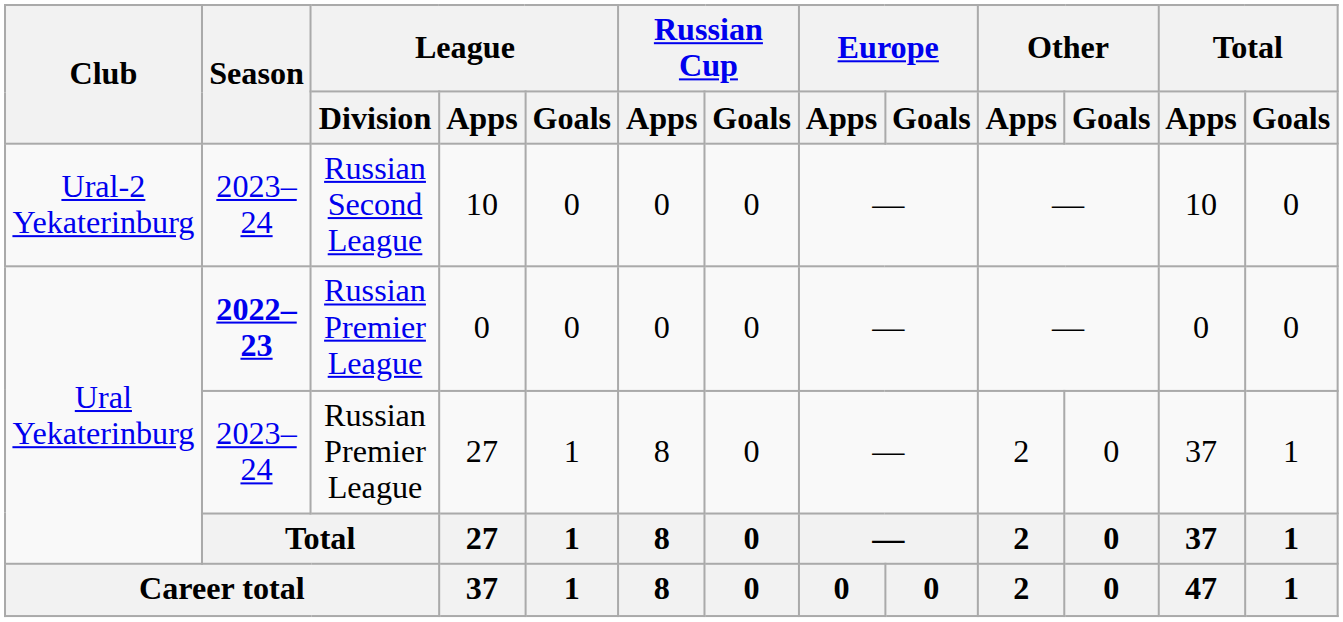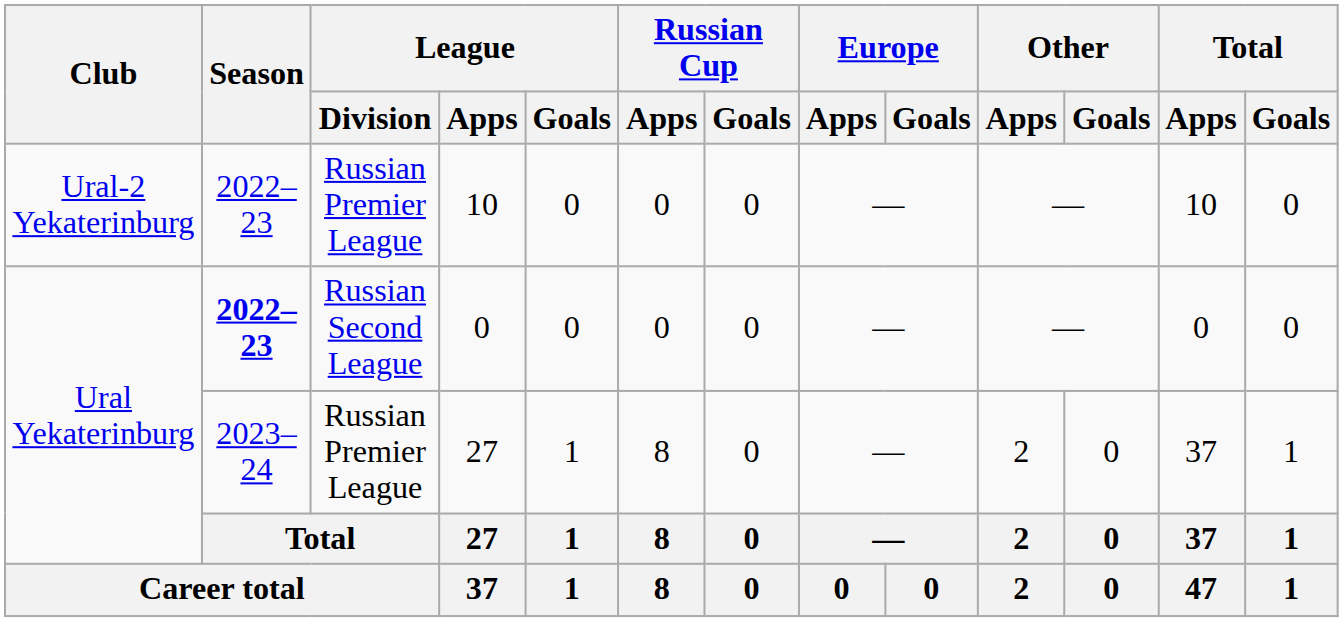(257, 204) 2023–24 -> (257, 204) 2022–23
(375, 204) Russian Second League -> (375, 204) Russian Premier League
(375, 327) Russian Premier League -> (375, 327) Russian Second League
